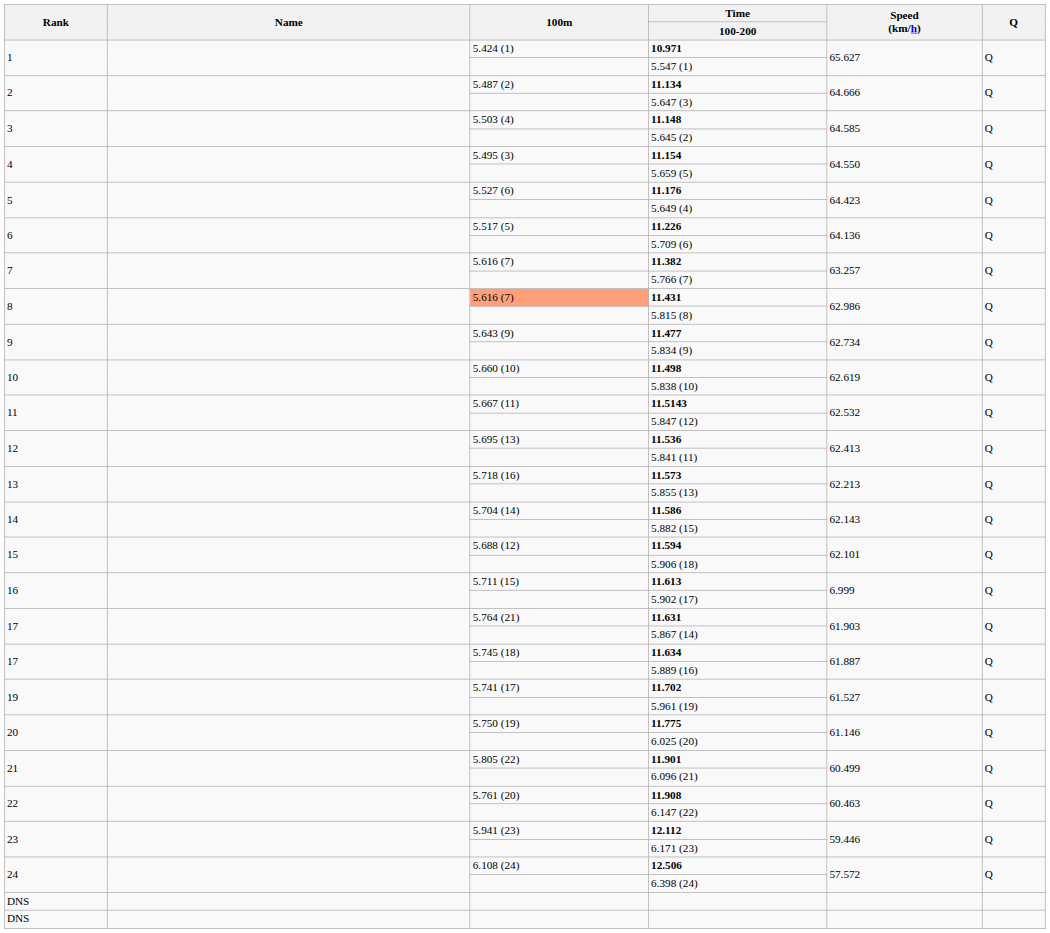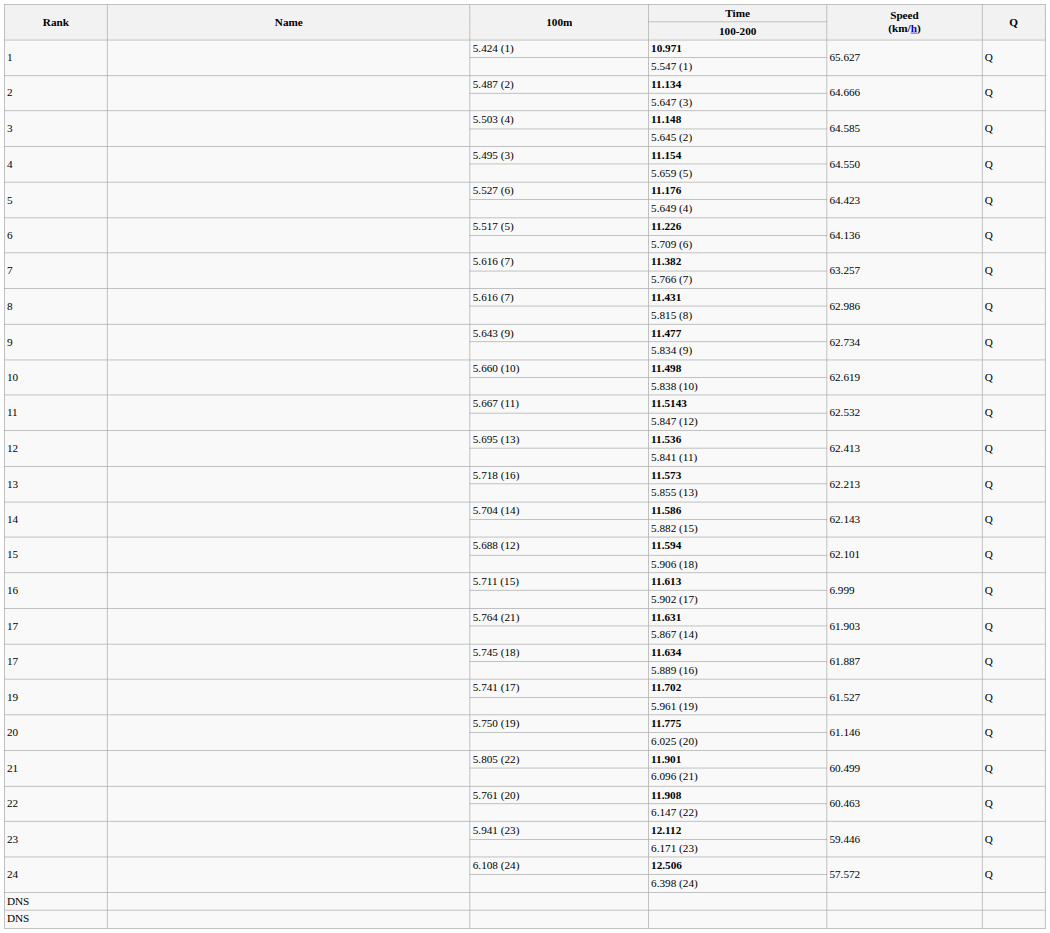(493, 297) lightsalmon background -> (493, 297) no background
